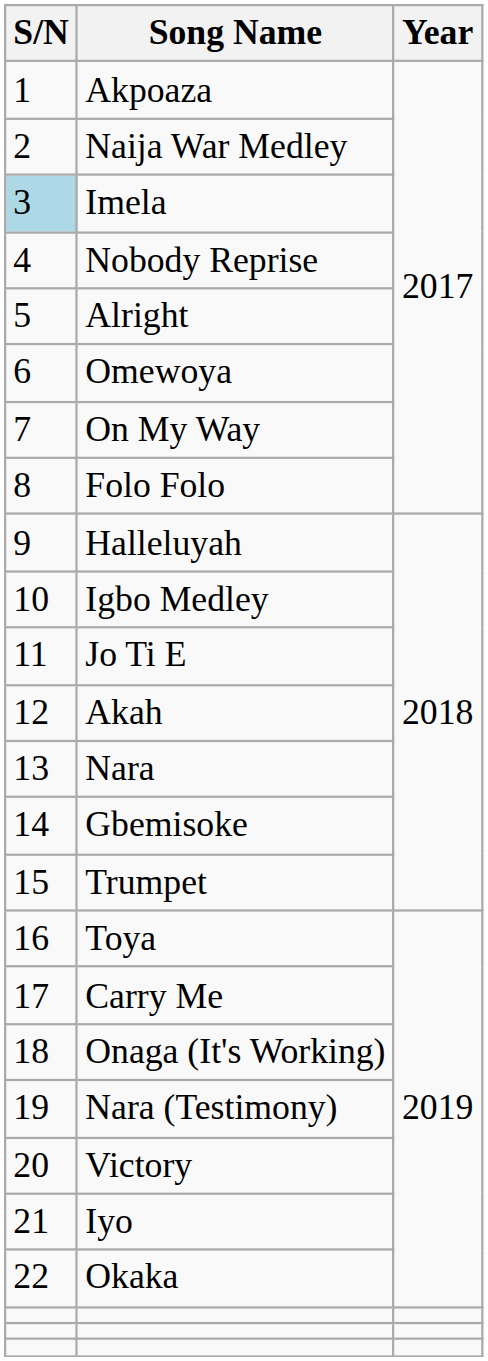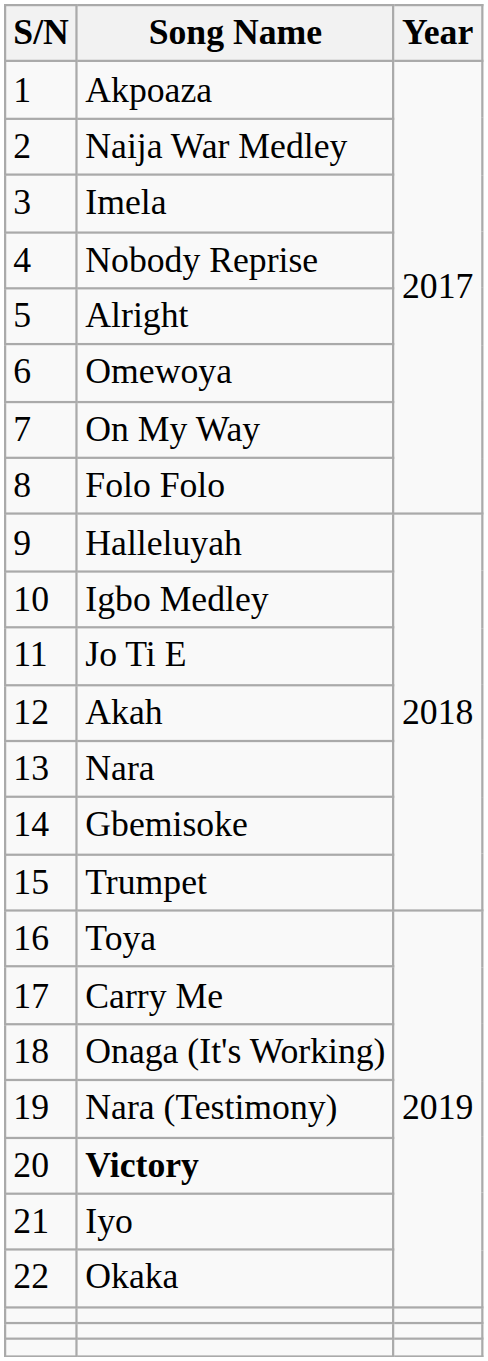(22, 202) lightblue background -> (22, 202) no background
(139, 1164) normal -> (142, 1164) bold
